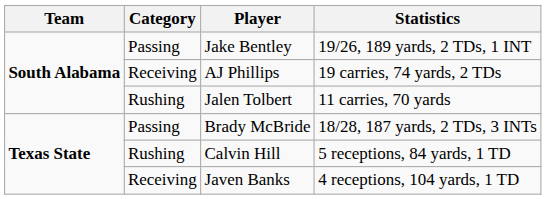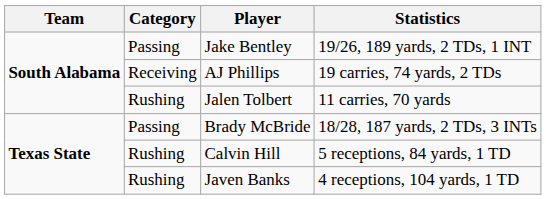(162, 180) Receiving -> (156, 180) Rushing
